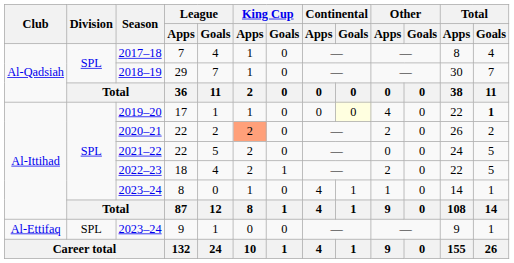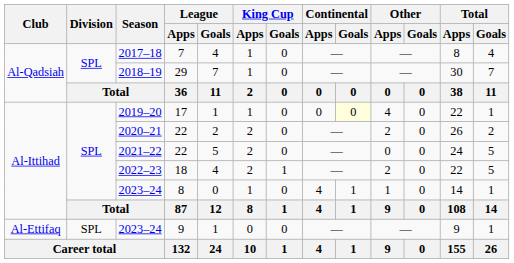(491, 111) bold -> (491, 111) normal
(250, 131) lightsalmon background -> (250, 131) no background
